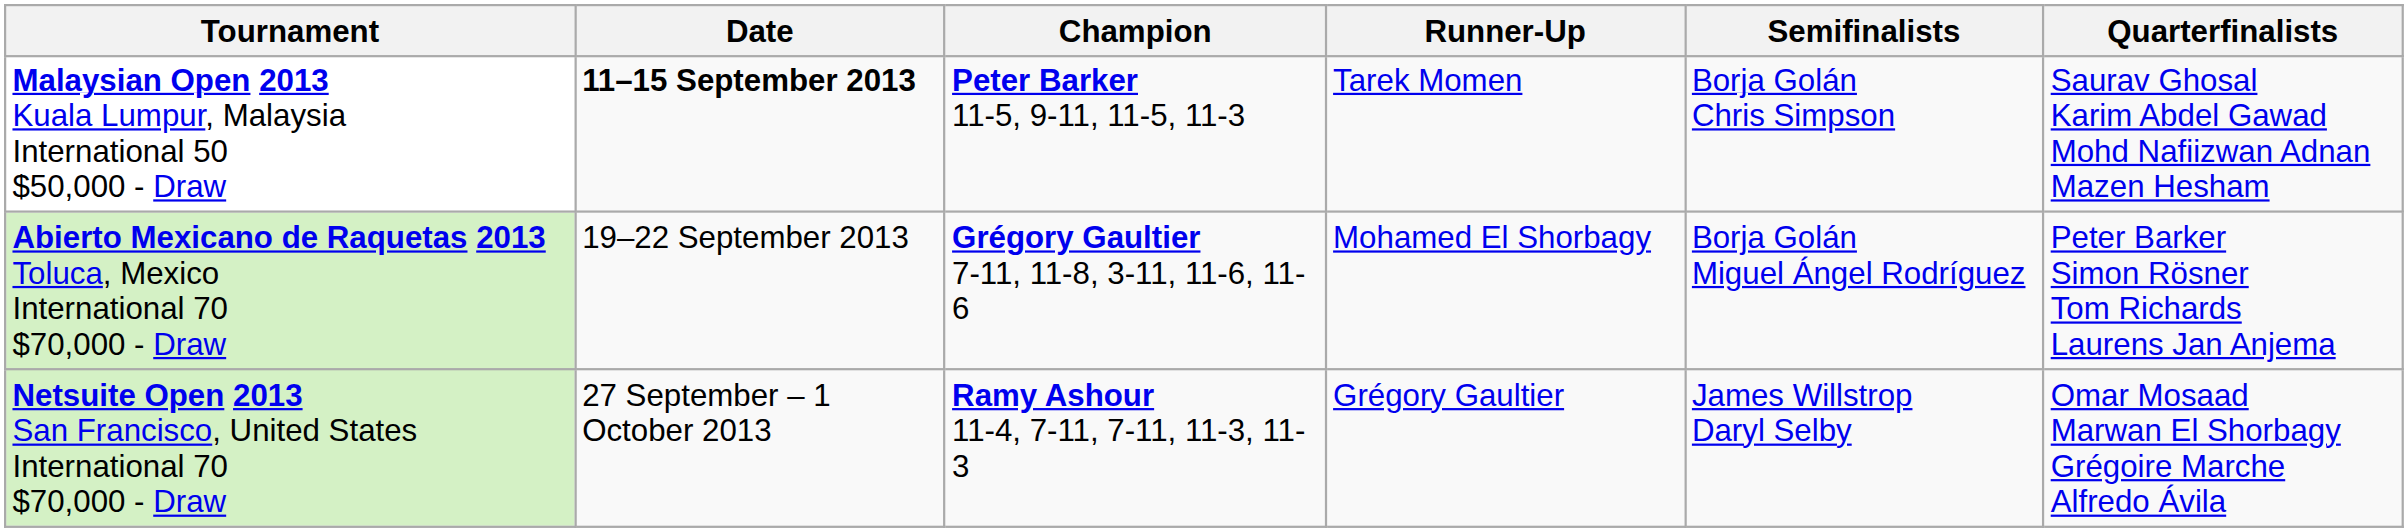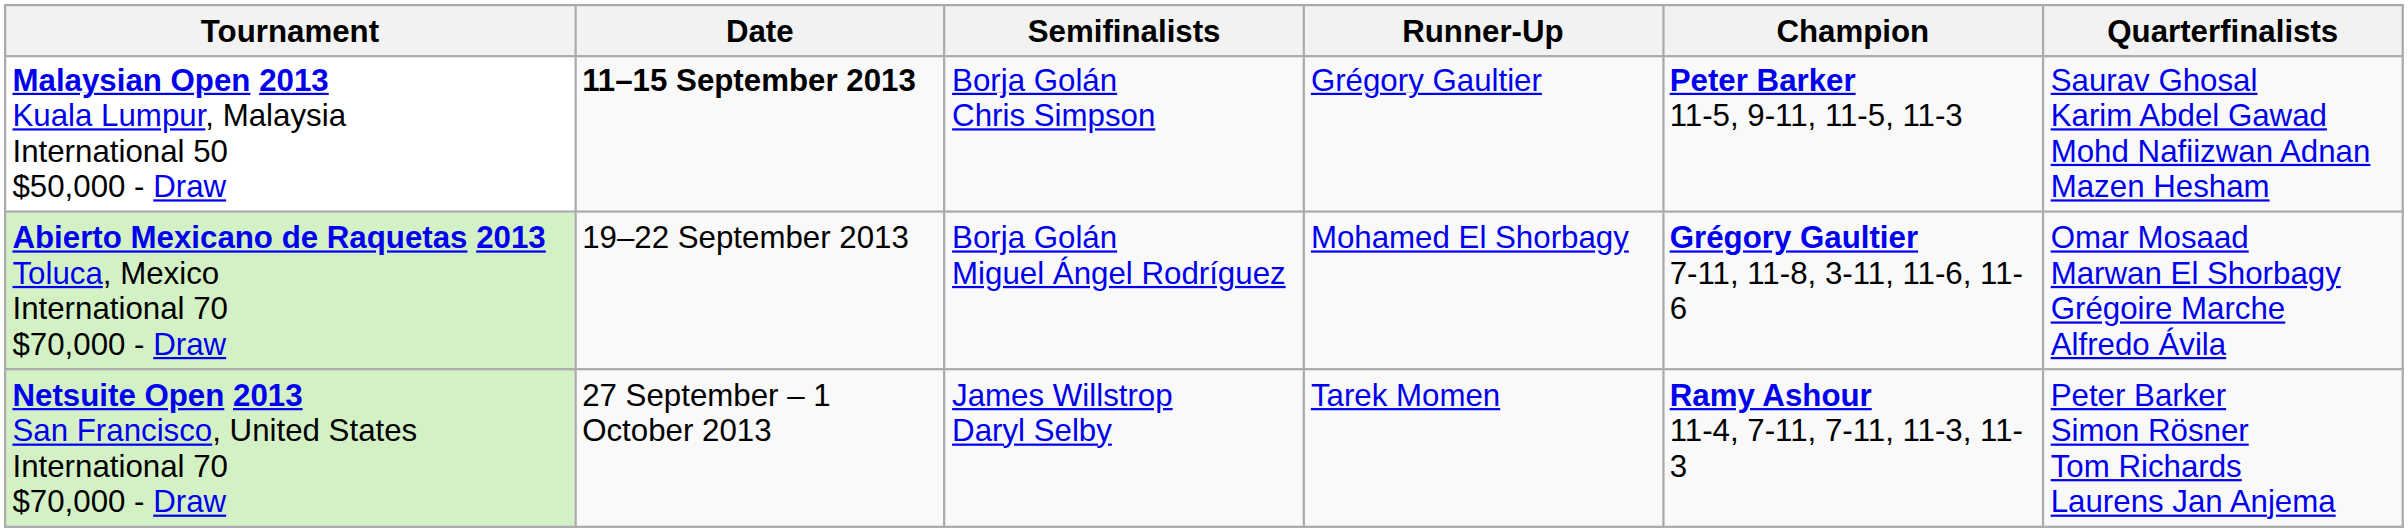columns swapped: (1135, 30) <-> (1864, 30)
(1428, 81) Tarek Momen -> (1426, 81) Grégory Gaultier
(2193, 291) Peter Barker Simon Rösner Tom Richards Laurens Jan Anjema -> (2196, 291) Omar Mosaad Marwan El Shorbagy Grégoire Marche Alfredo Ávila
(1449, 394) Grégory Gaultier -> (1406, 394) Tarek Momen
(2196, 447) Omar Mosaad Marwan El Shorbagy Grégoire Marche Alfredo Ávila -> (2193, 447) Peter Barker Simon Rösner Tom Richards Laurens Jan Anjema
